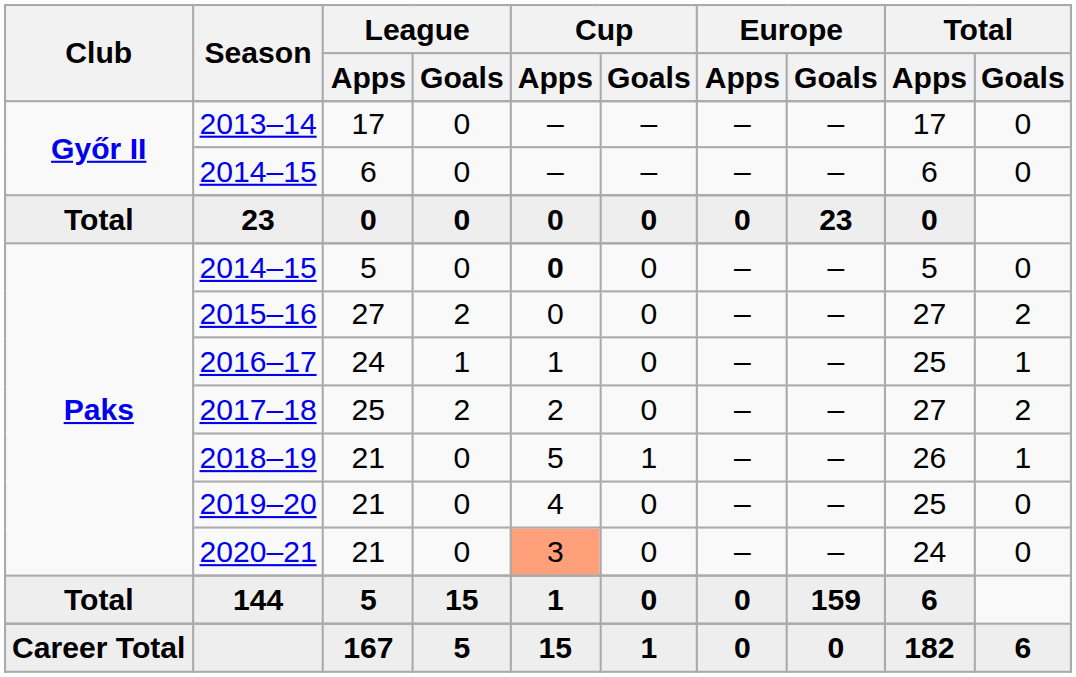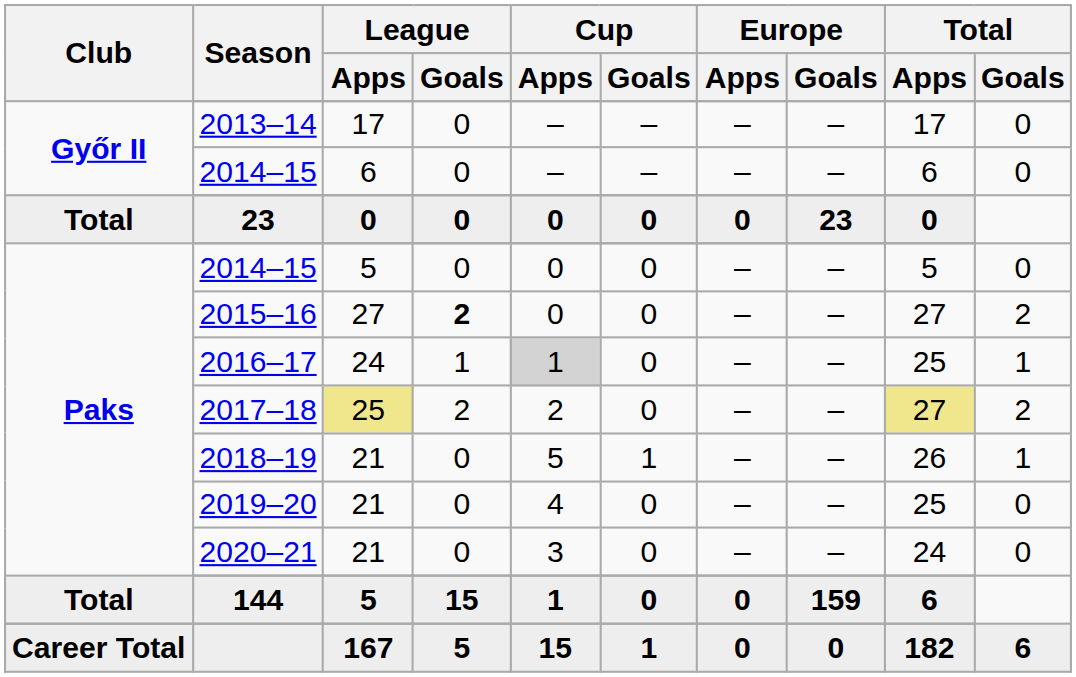(555, 267) bold -> (555, 267) normal
(462, 314) normal -> (462, 314) bold
(555, 362) no background -> (555, 362) lightgrey background
(368, 410) no background -> (368, 410) khaki background
(929, 410) no background -> (929, 410) khaki background
(555, 552) lightsalmon background -> (555, 552) no background
